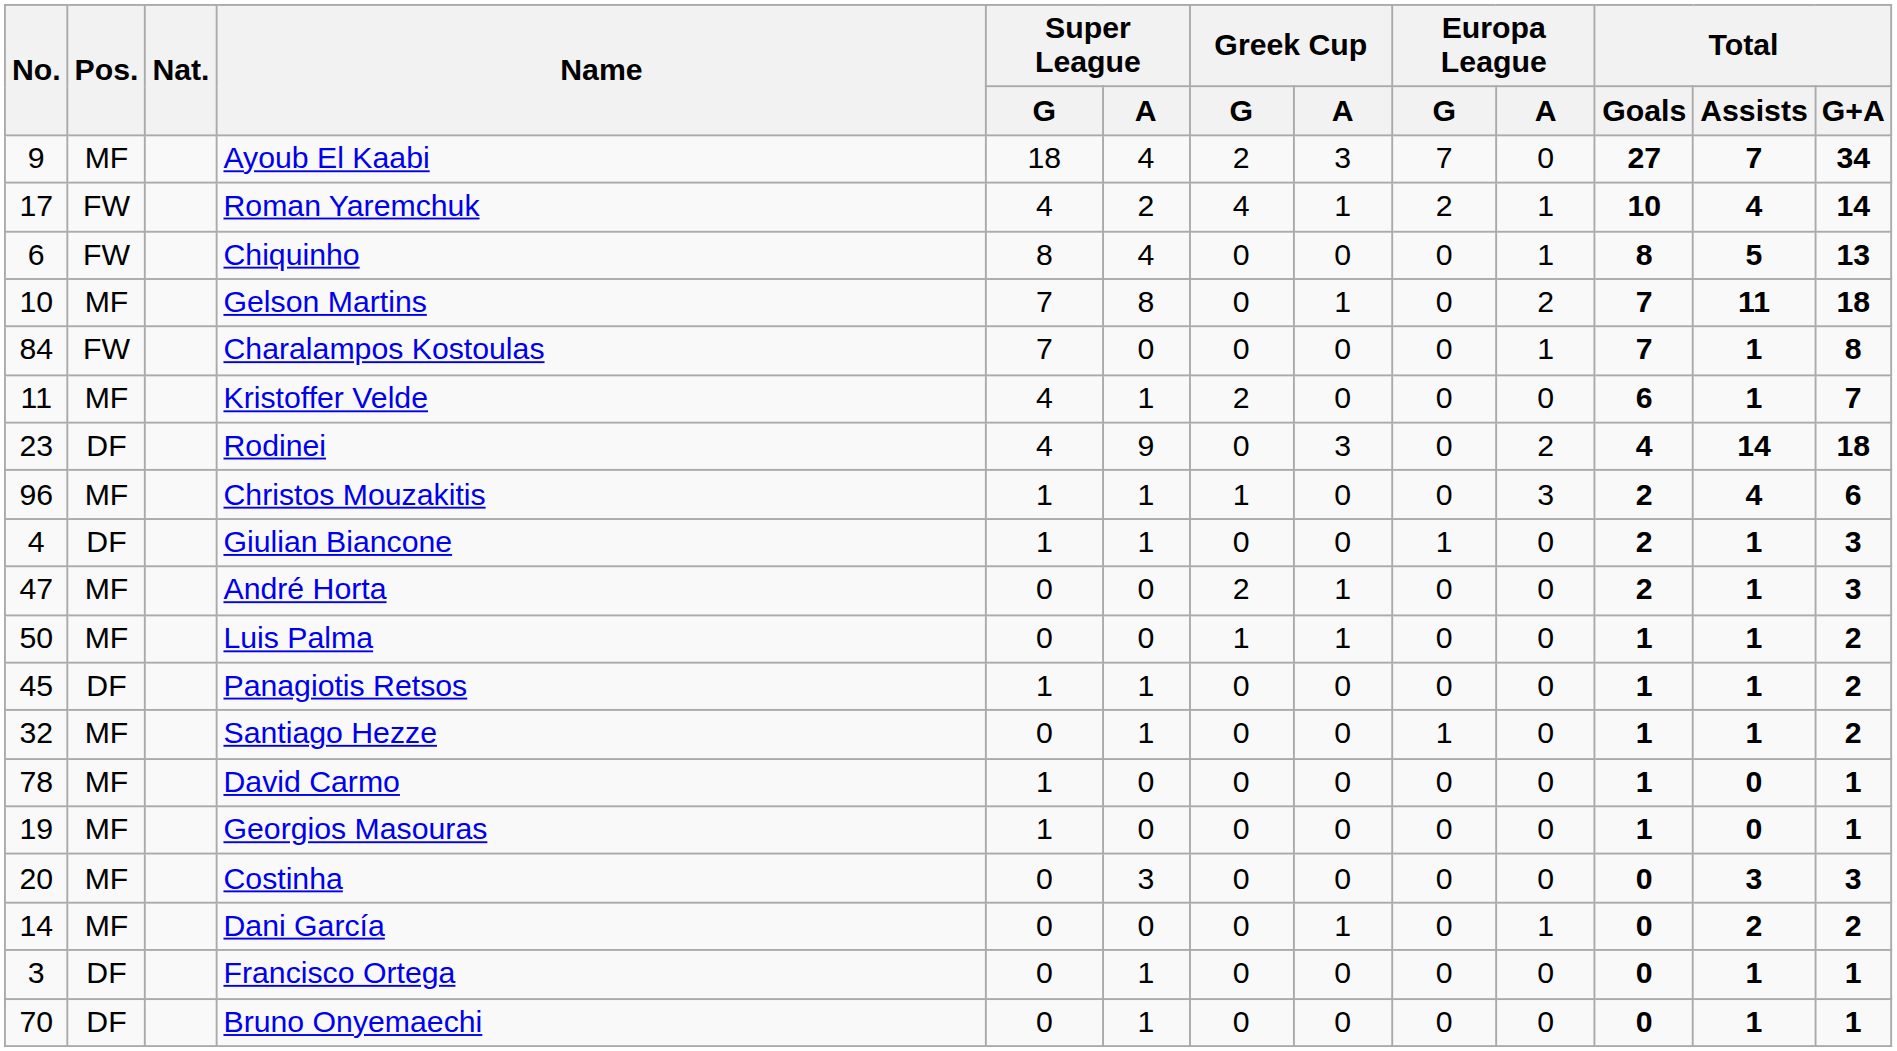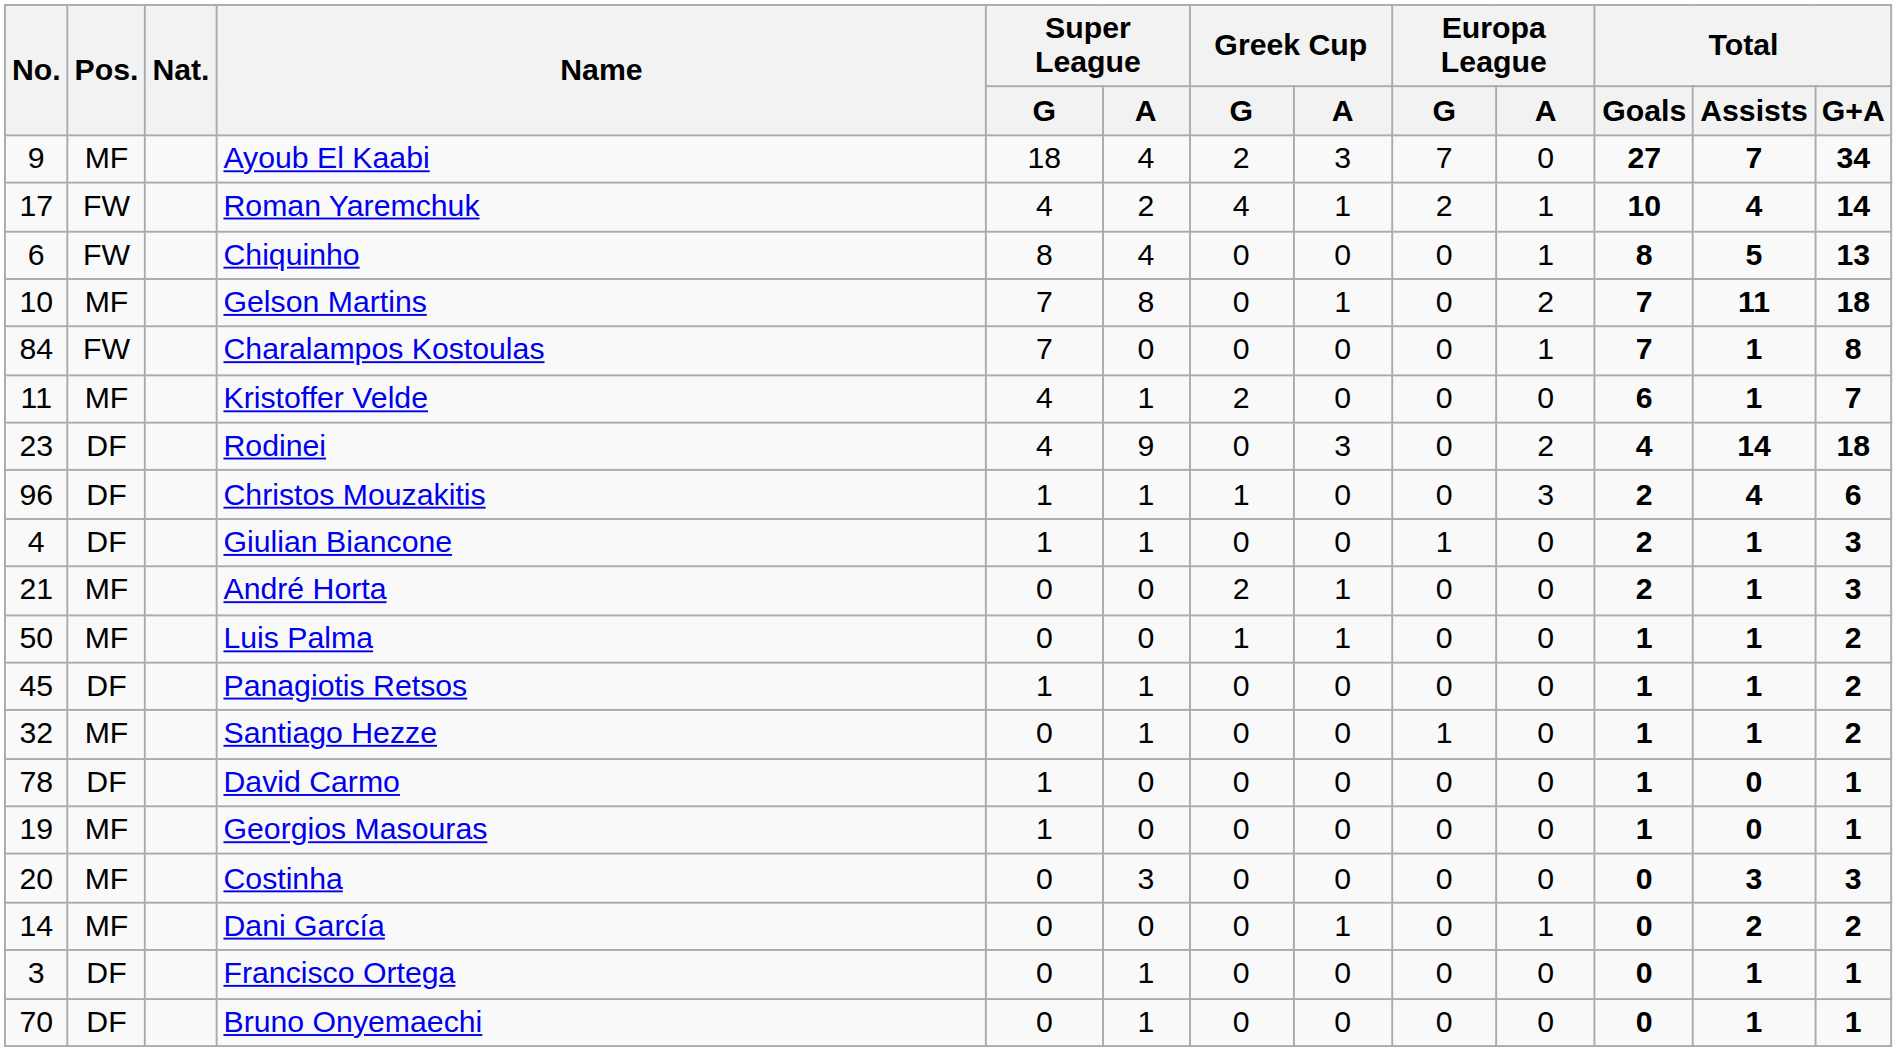(107, 494) MF -> (107, 494) DF
(36, 590) 47 -> (36, 590) 21
(107, 781) MF -> (107, 781) DF
